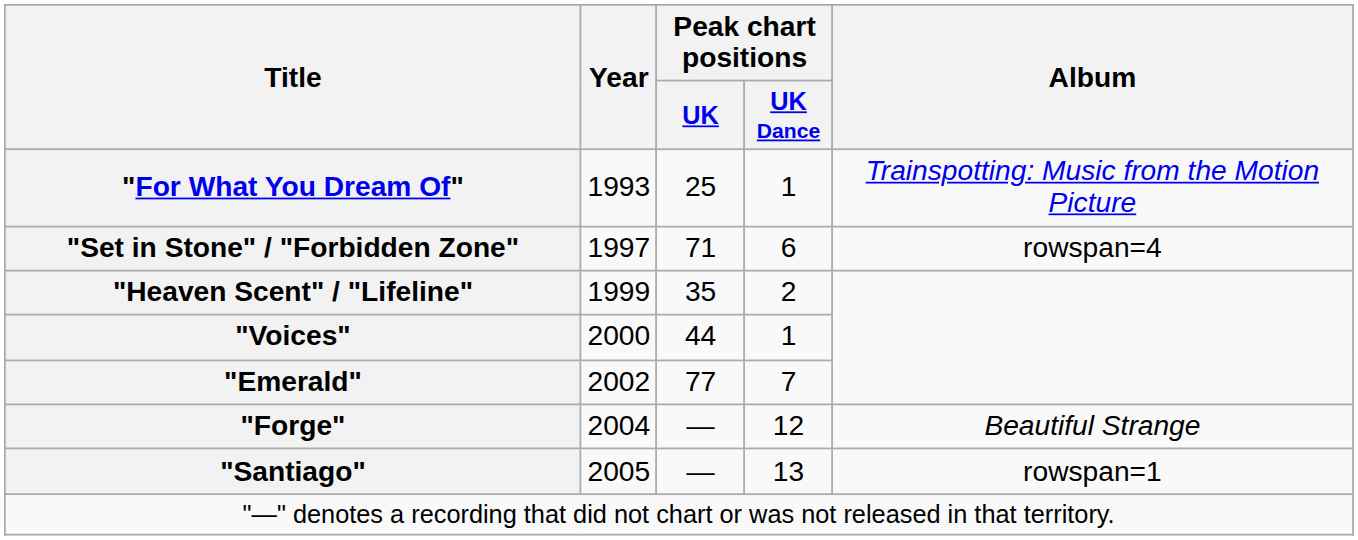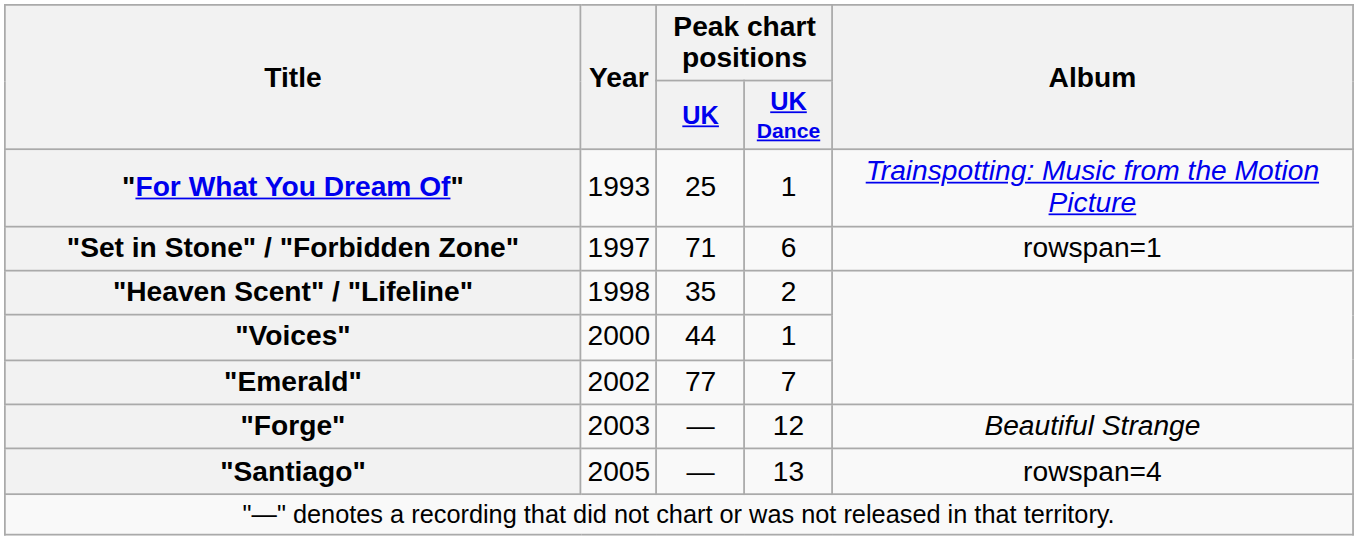(1092, 247) rowspan=4 -> (1092, 247) rowspan=1
(619, 292) 1999 -> (619, 292) 1998
(619, 426) 2004 -> (619, 426) 2003
(1092, 471) rowspan=1 -> (1092, 471) rowspan=4
